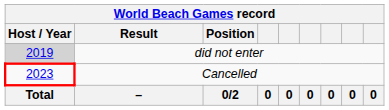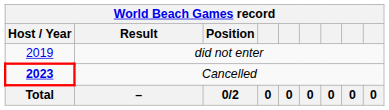(40, 53) lightgrey background -> (40, 53) no background
(40, 74) normal -> (40, 74) bold
